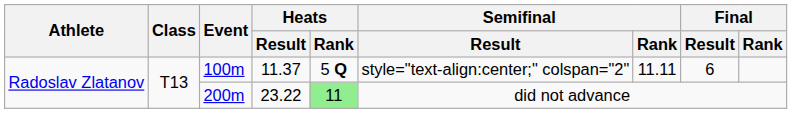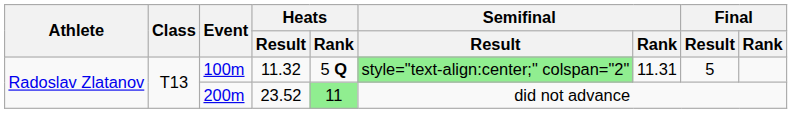(281, 70) 11.37 -> (281, 70) 11.32
(495, 70) no background -> (495, 70) lightgreen background
(657, 70) 11.11 -> (657, 70) 11.31
(710, 70) 6 -> (710, 70) 5
(281, 96) 23.22 -> (281, 96) 23.52
